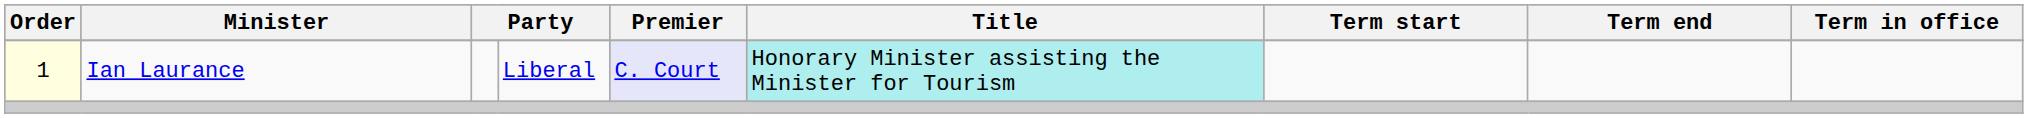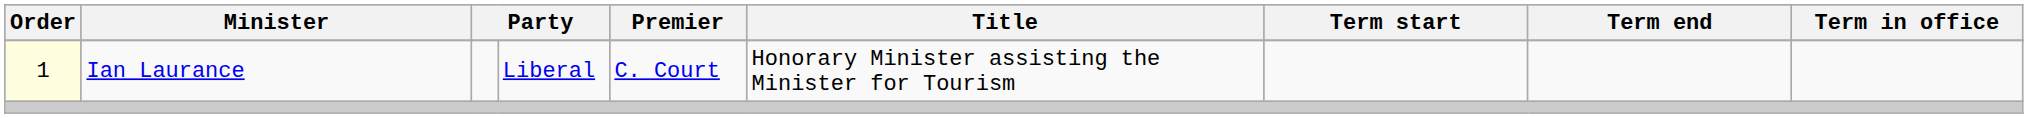(667, 71) lavender background -> (667, 71) no background
(956, 71) paleturquoise background -> (956, 71) no background
